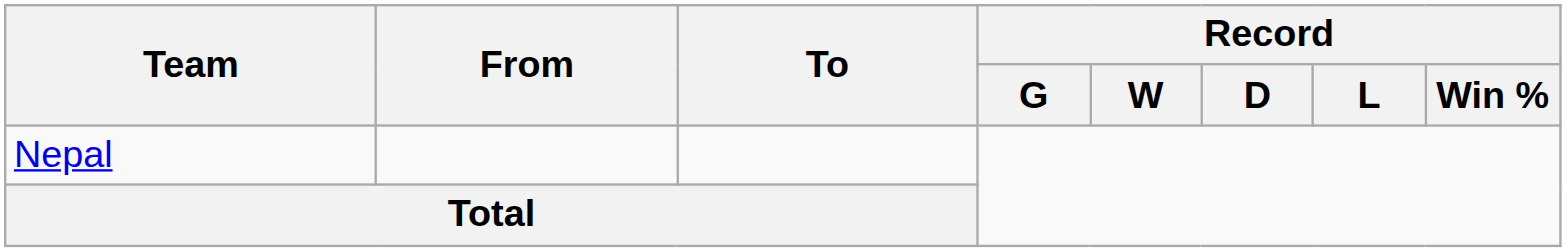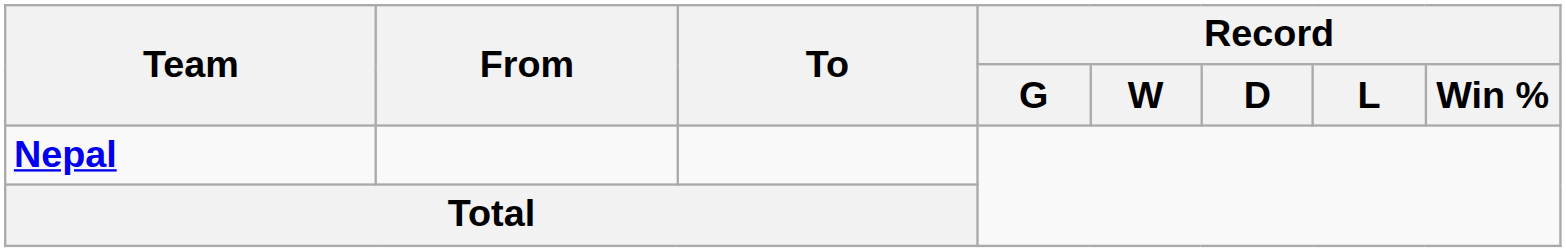(63, 154) normal -> (65, 154) bold
